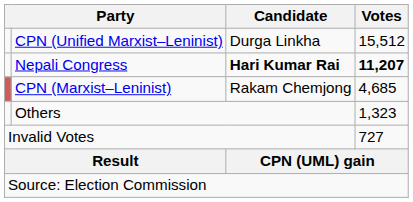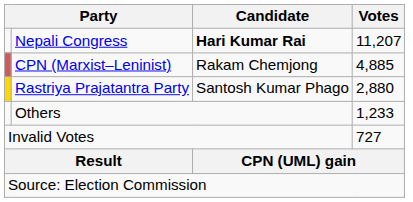- row: (119, 40)
(381, 64) bold -> (379, 40) normal
(377, 88) 4,685 -> (375, 64) 4,885
+ row: (102, 88)
(377, 112) 1,323 -> (375, 112) 1,233
